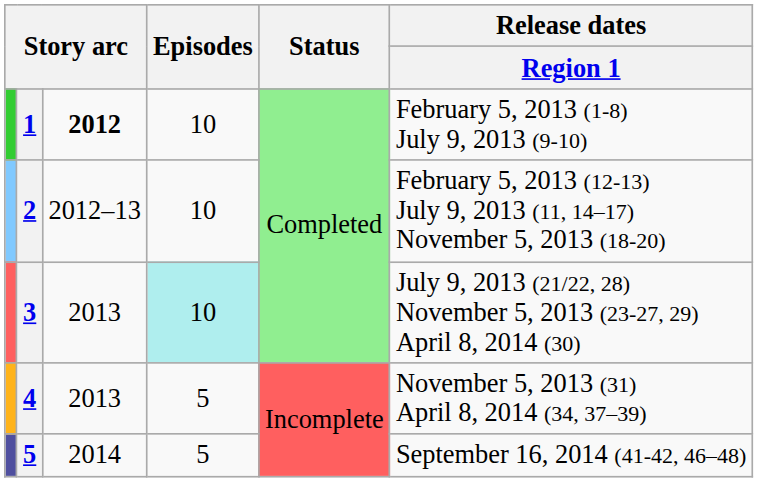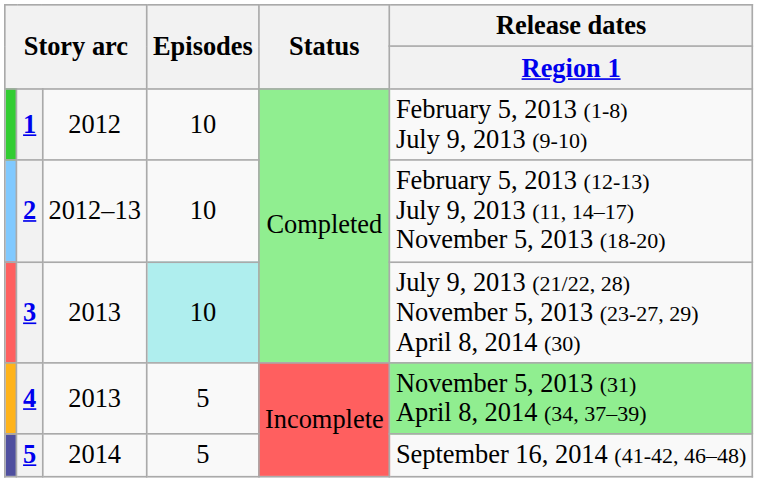(95, 124) bold -> (95, 124) normal
(521, 398) no background -> (521, 398) lightgreen background
